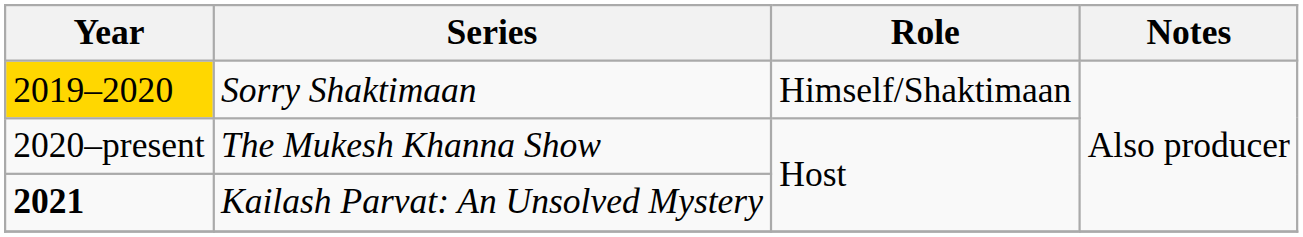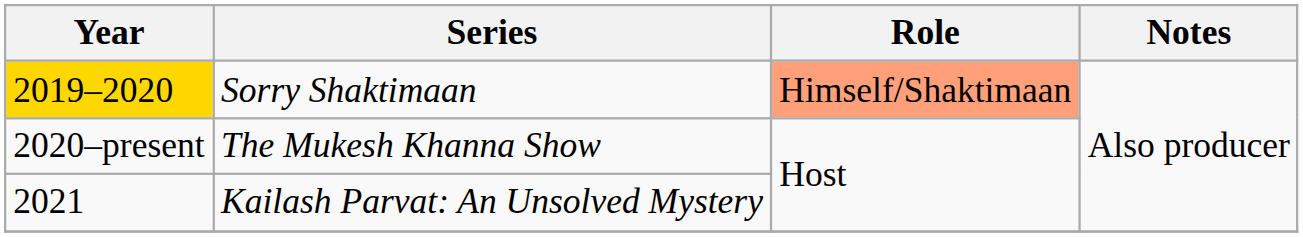(925, 88) no background -> (925, 88) lightsalmon background
(49, 201) bold -> (49, 201) normal
